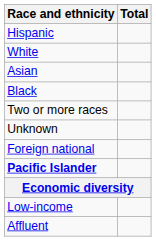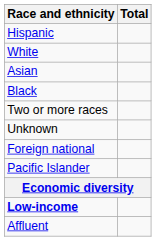(52, 168) bold -> (48, 168) normal
(40, 206) normal -> (43, 206) bold
